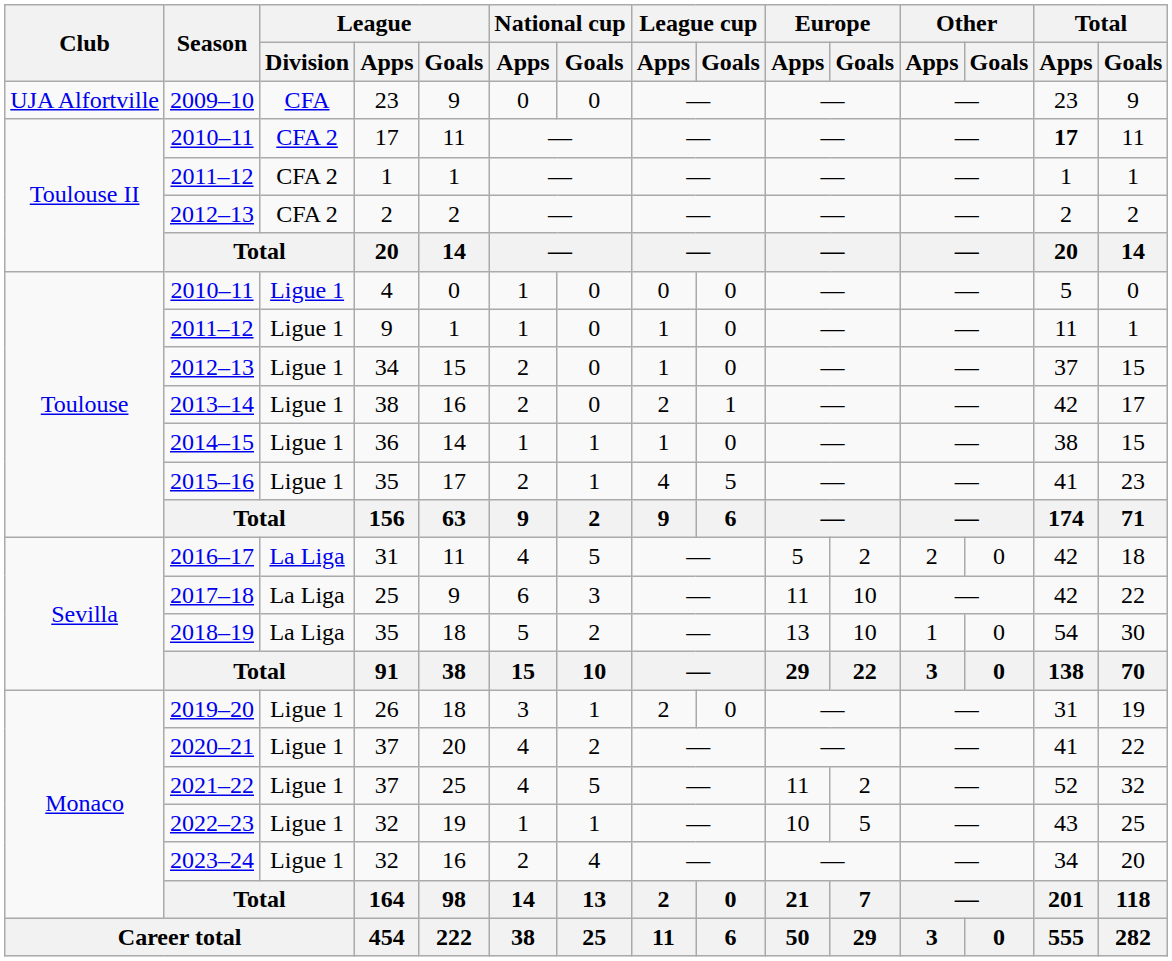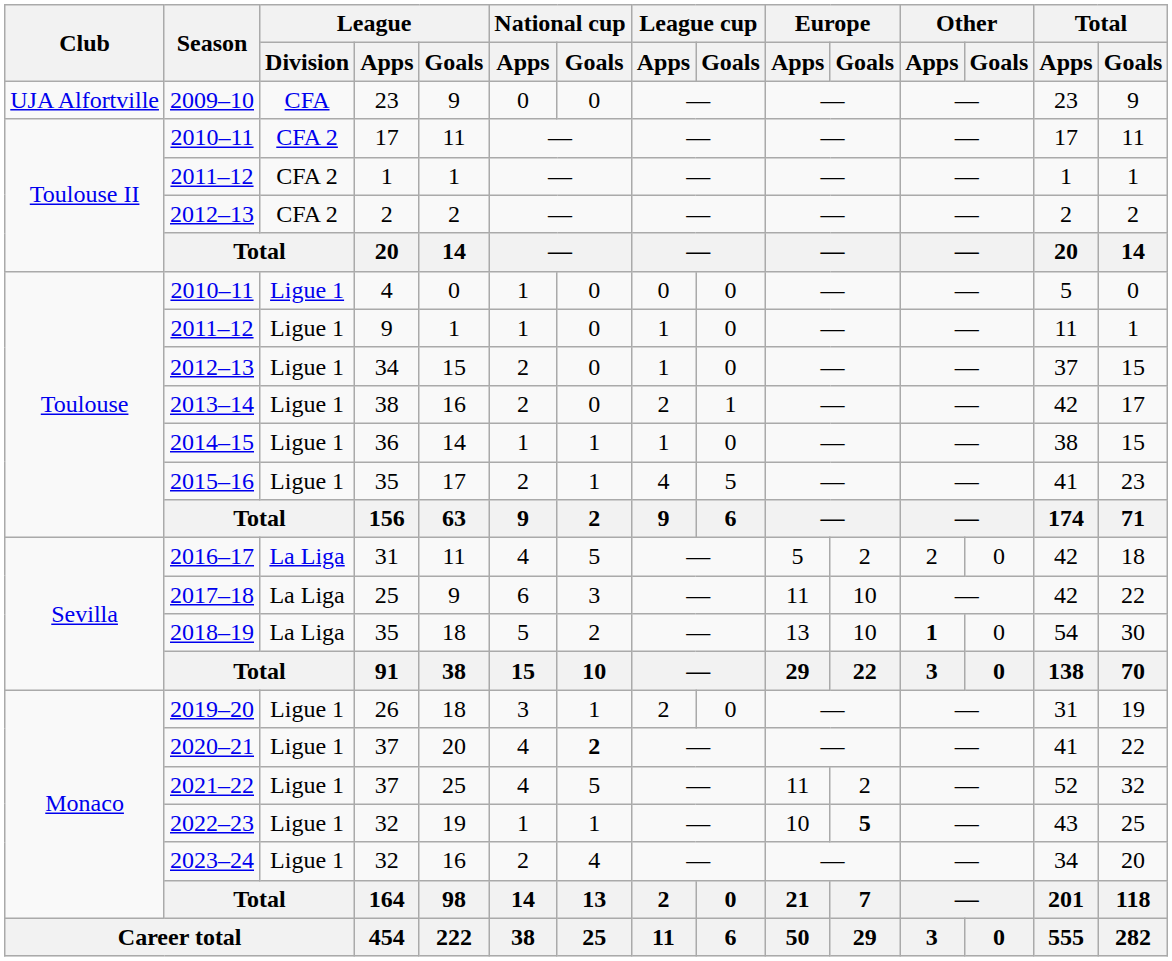(1066, 137) bold -> (1066, 137) normal
(932, 632) normal -> (932, 632) bold
(594, 746) normal -> (594, 746) bold
(865, 822) normal -> (865, 822) bold
